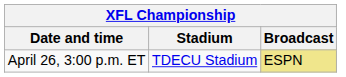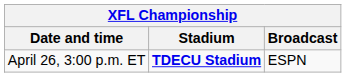(205, 60) normal -> (207, 60) bold
(283, 60) khaki background -> (287, 60) no background
